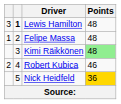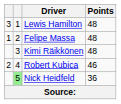(18, 24) bold -> (18, 24) normal
(92, 51) lightgreen background -> (92, 51) no background
(18, 78) no background -> (18, 78) lightgreen background
(92, 78) gold background -> (92, 78) no background
